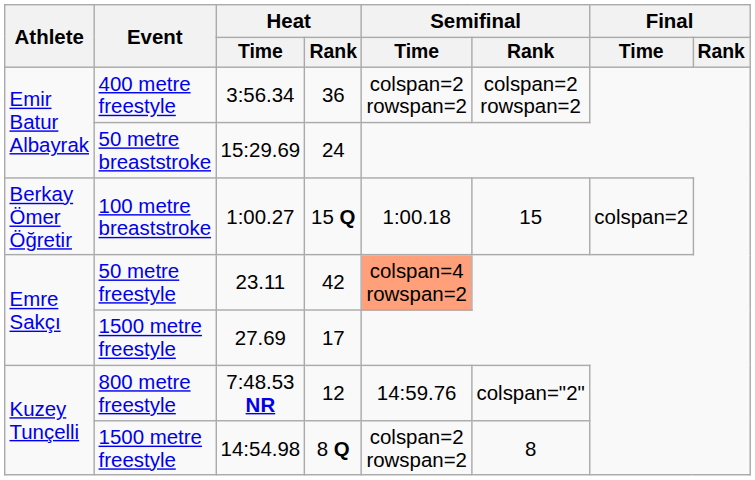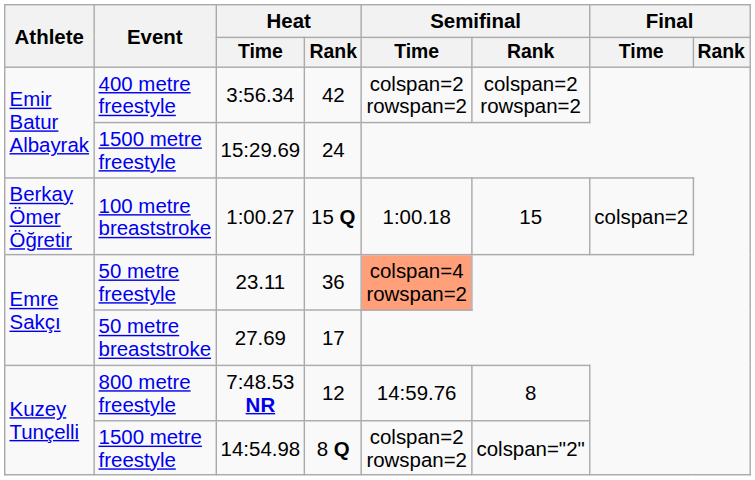(333, 95) 36 -> (333, 95) 42
(155, 150) 50 metre breaststroke -> (150, 150) 1500 metre freestyle
(333, 283) 42 -> (333, 283) 36
(150, 338) 1500 metre freestyle -> (155, 338) 50 metre breaststroke
(531, 393) colspan="2" -> (531, 393) 8
(531, 448) 8 -> (531, 448) colspan="2"
